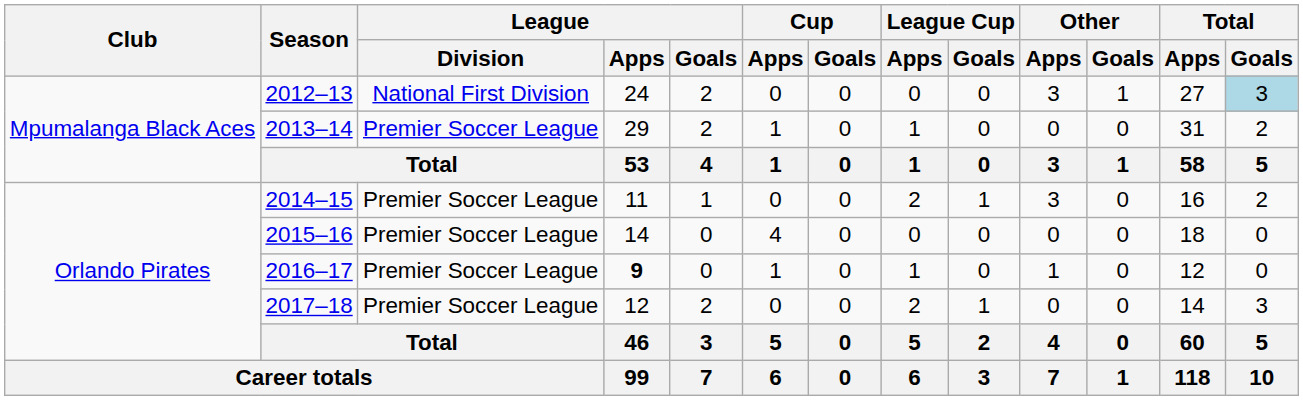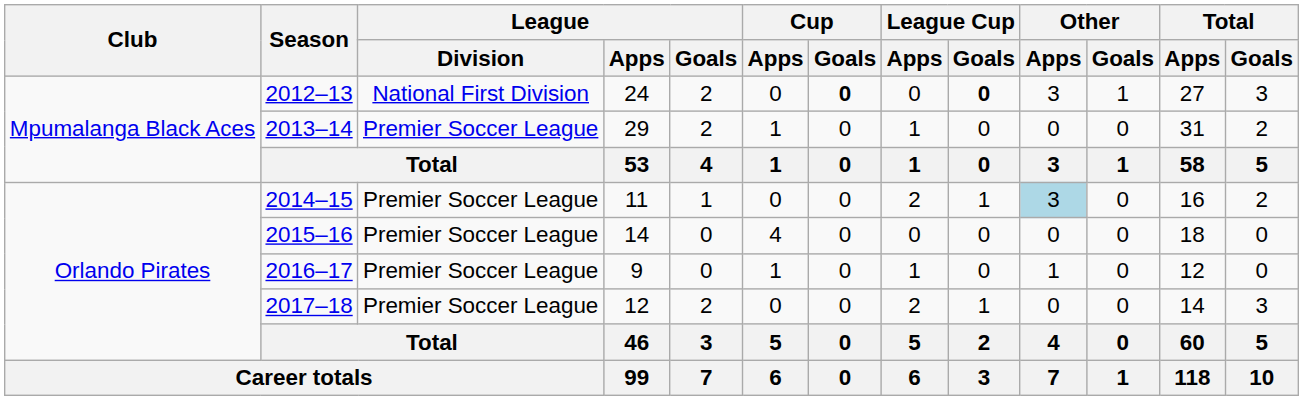(845, 93) normal -> (845, 93) bold
(984, 93) normal -> (984, 93) bold
(1262, 93) lightblue background -> (1262, 93) no background
(1053, 199) no background -> (1053, 199) lightblue background
(637, 270) bold -> (637, 270) normal
